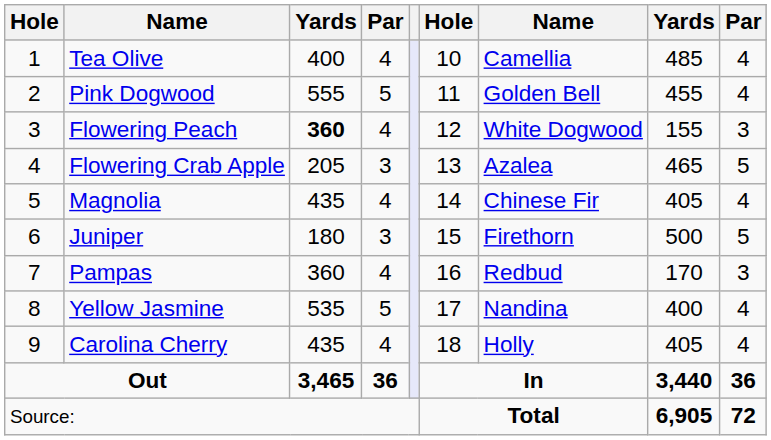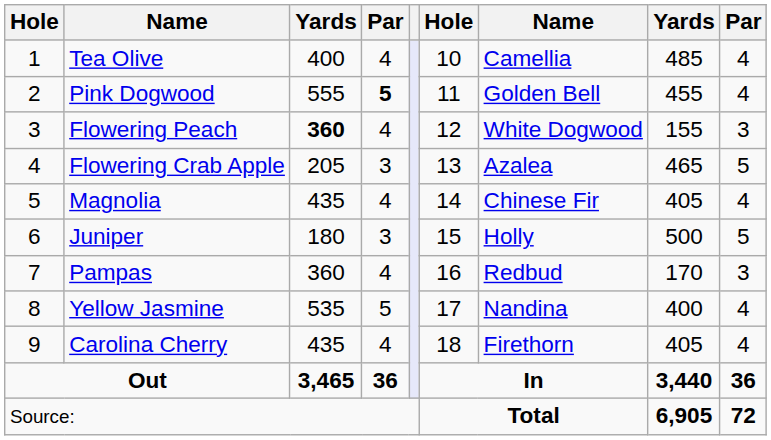(385, 93) normal -> (385, 93) bold
(529, 237) Firethorn -> (509, 237) Holly
(509, 344) Holly -> (529, 344) Firethorn
